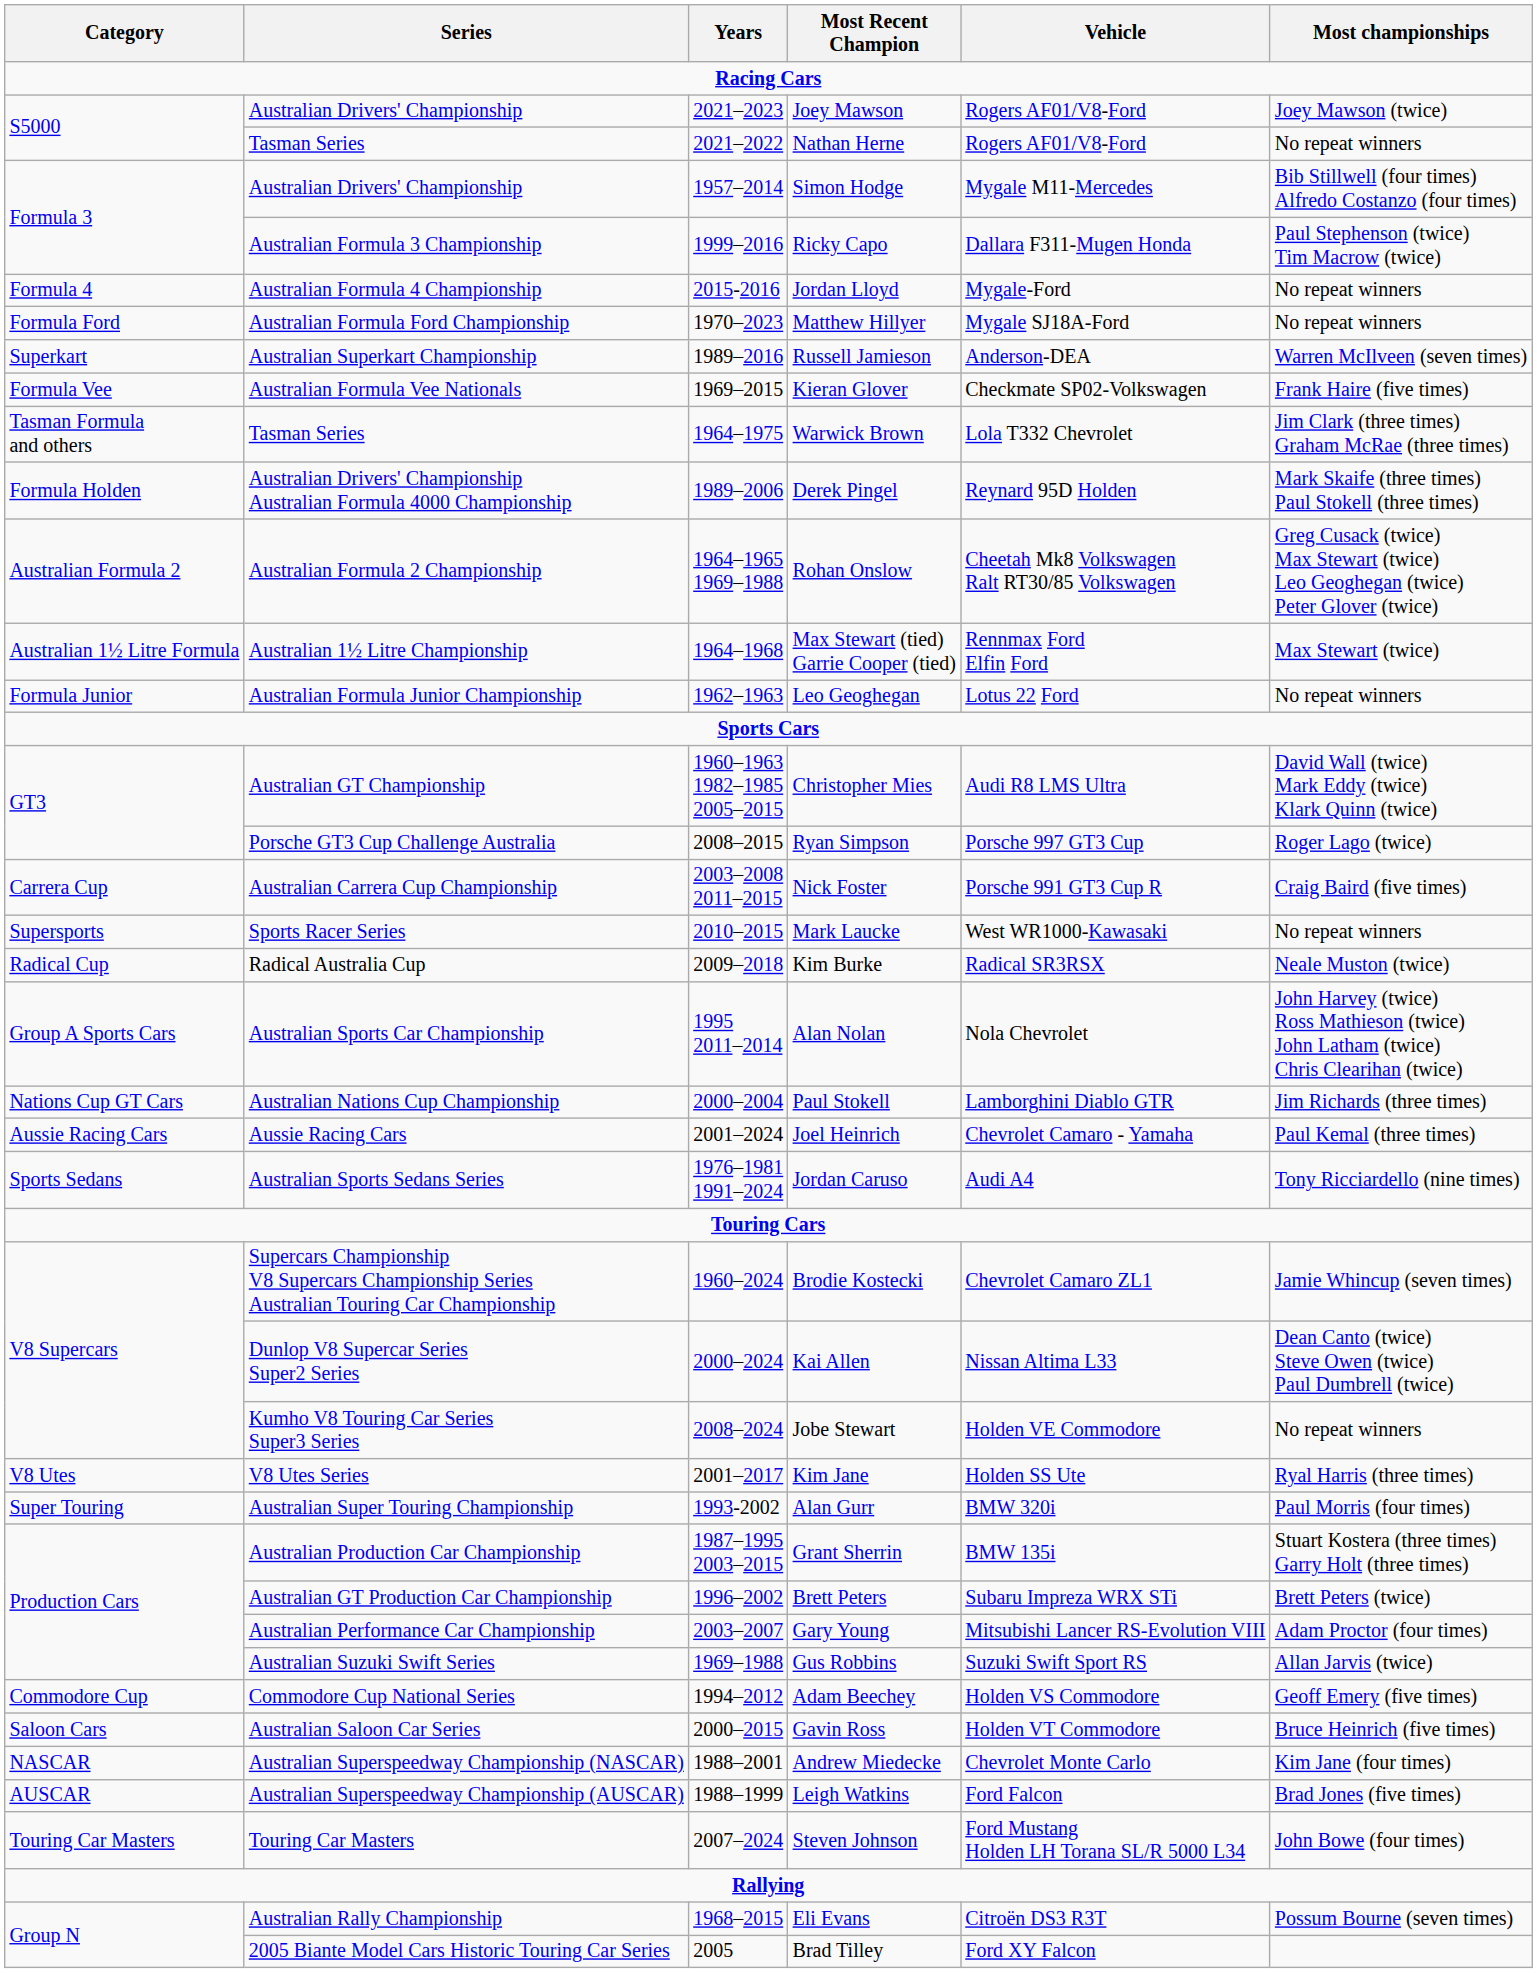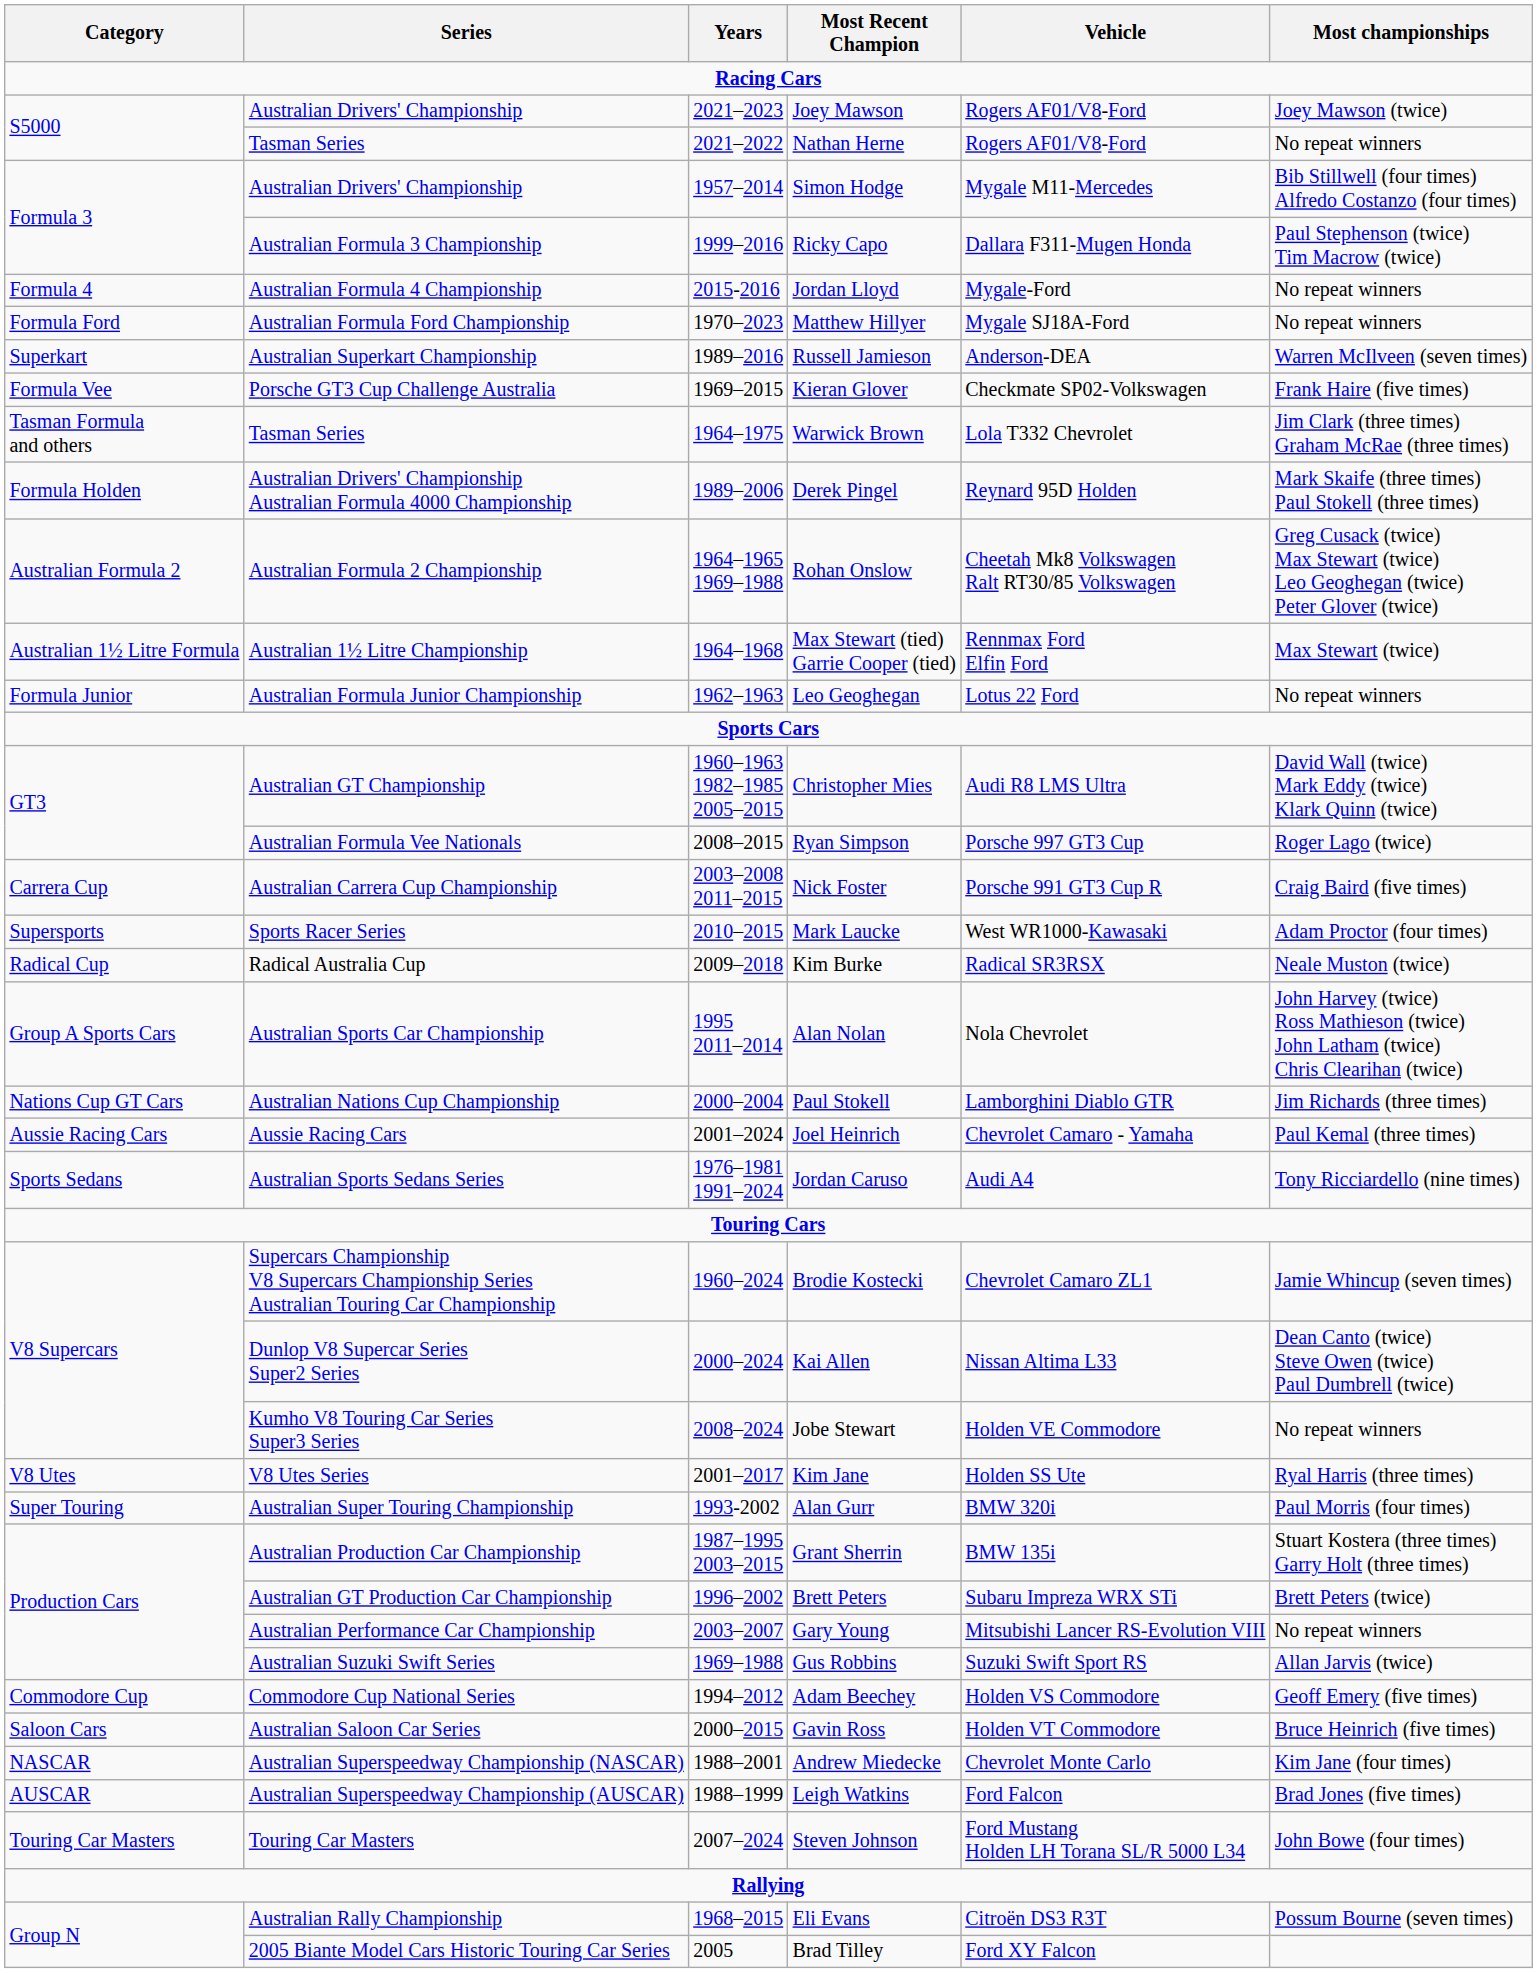(385, 389) Australian Formula Vee Nationals -> (402, 389) Porsche GT3 Cup Challenge Australia
(402, 842) Porsche GT3 Cup Challenge Australia -> (385, 842) Australian Formula Vee Nationals
(1348, 932) No repeat winners -> (1381, 932) Adam Proctor (four times)
(1381, 1630) Adam Proctor (four times) -> (1348, 1630) No repeat winners
